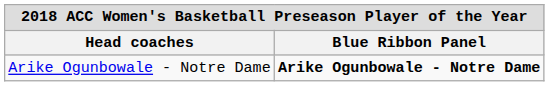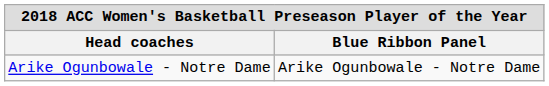(409, 68) bold -> (409, 68) normal
